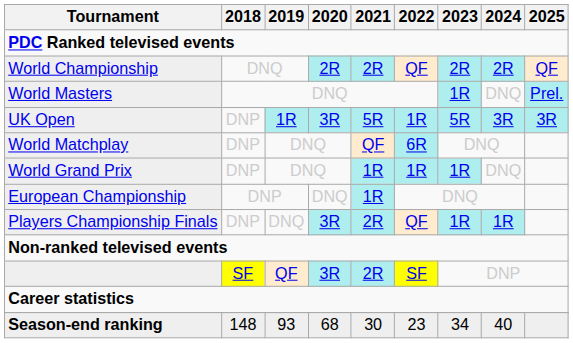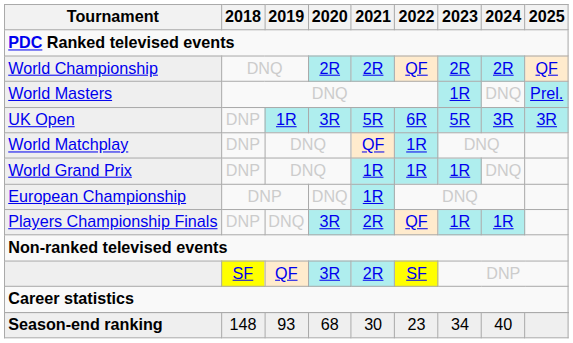(417, 119) 1R -> (417, 119) 6R
(417, 145) 6R -> (417, 145) 1R
